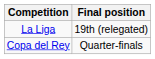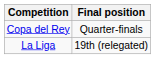rows swapped: (38, 29) <-> (38, 45)
